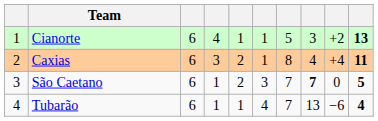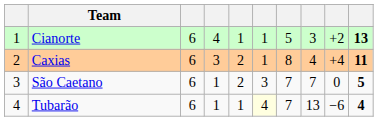(313, 82) bold -> (313, 82) normal
(265, 104) no background -> (265, 104) lightyellow background
